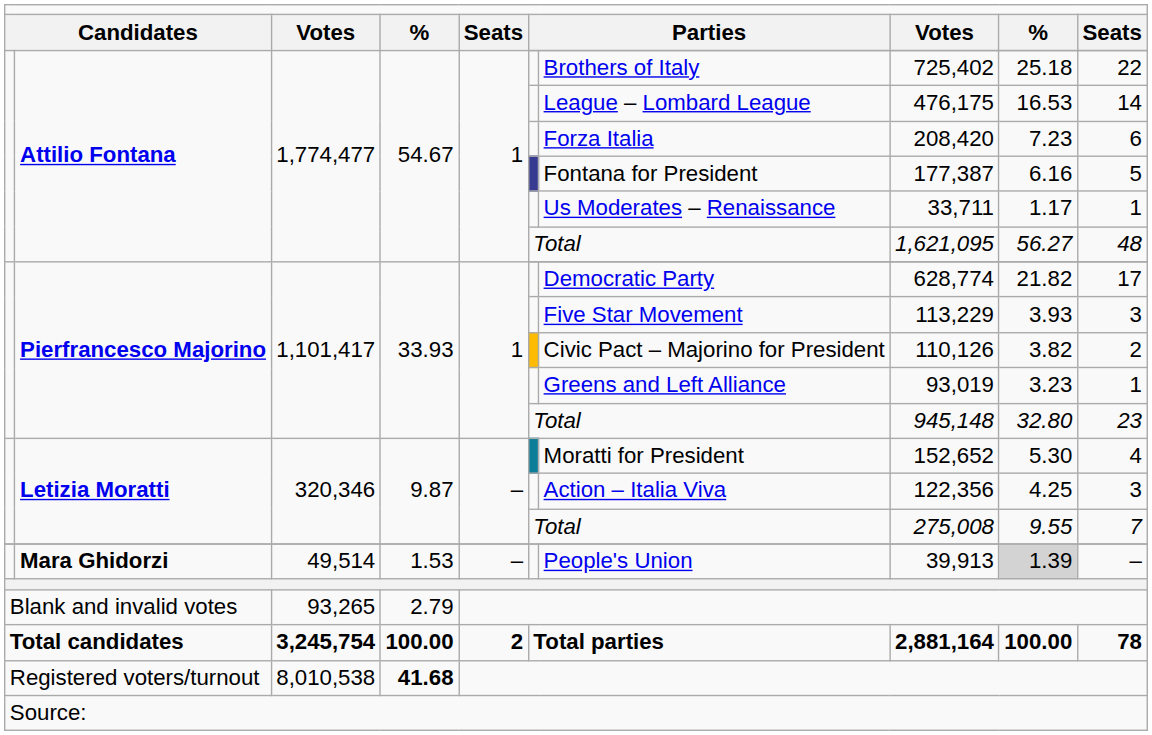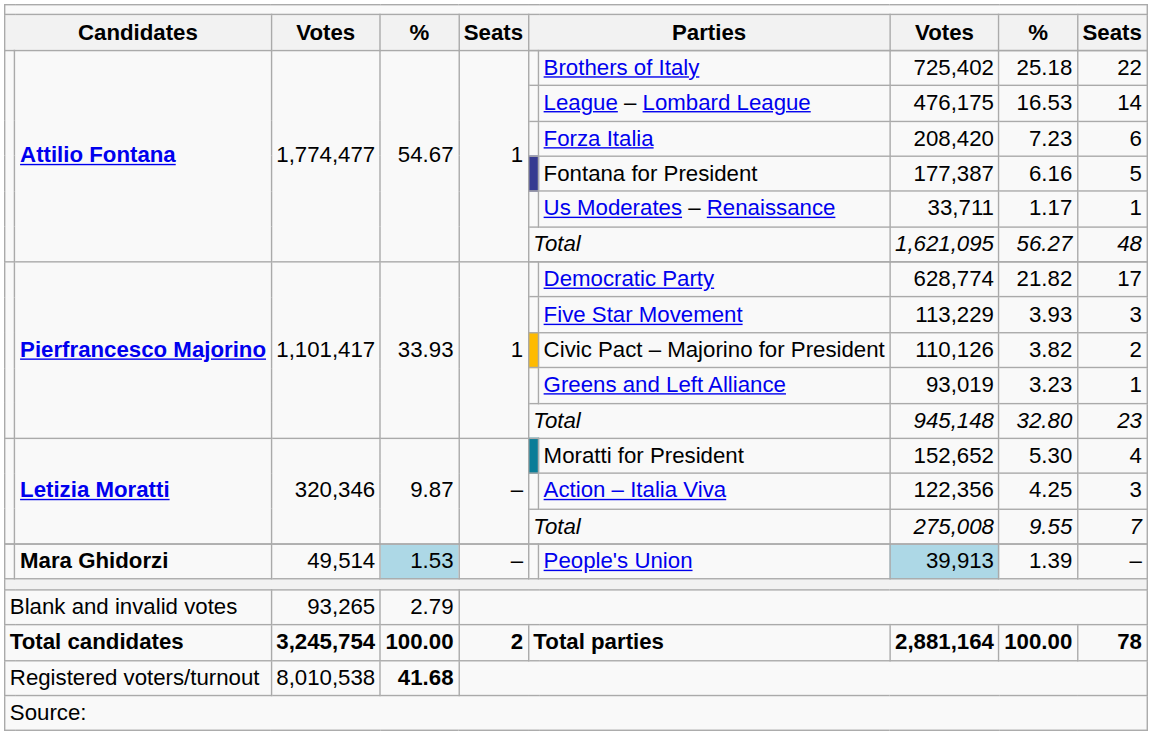(432, 561) no background -> (432, 561) lightblue background
(960, 561) no background -> (960, 561) lightblue background
(1051, 561) lightgrey background -> (1051, 561) no background
